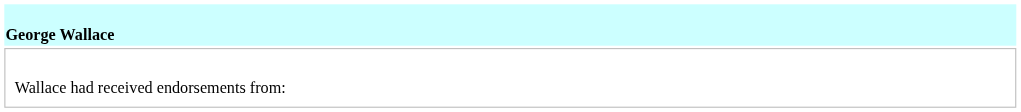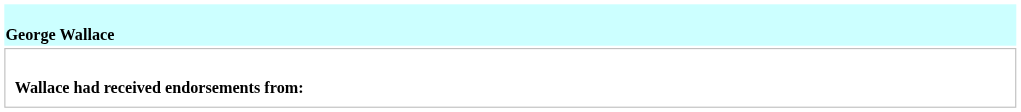(150, 87) normal -> (159, 87) bold
